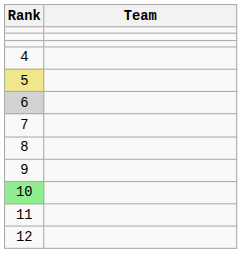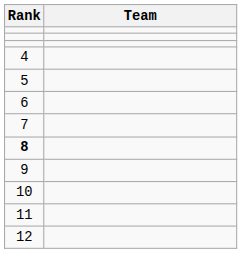(24, 80) khaki background -> (24, 80) no background
(24, 103) lightgrey background -> (24, 103) no background
(24, 148) normal -> (24, 148) bold
(24, 193) lightgreen background -> (24, 193) no background
